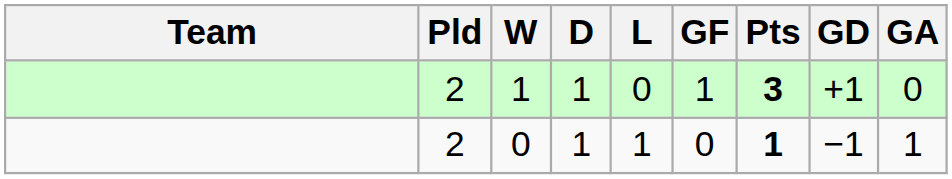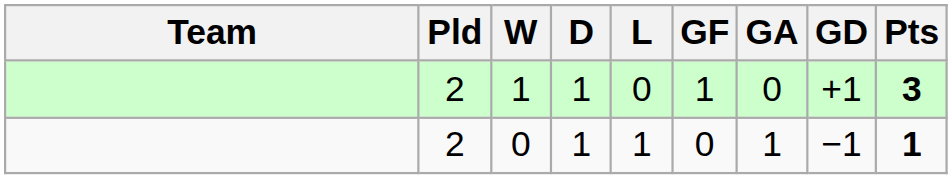columns swapped: (913, 32) <-> (773, 32)
